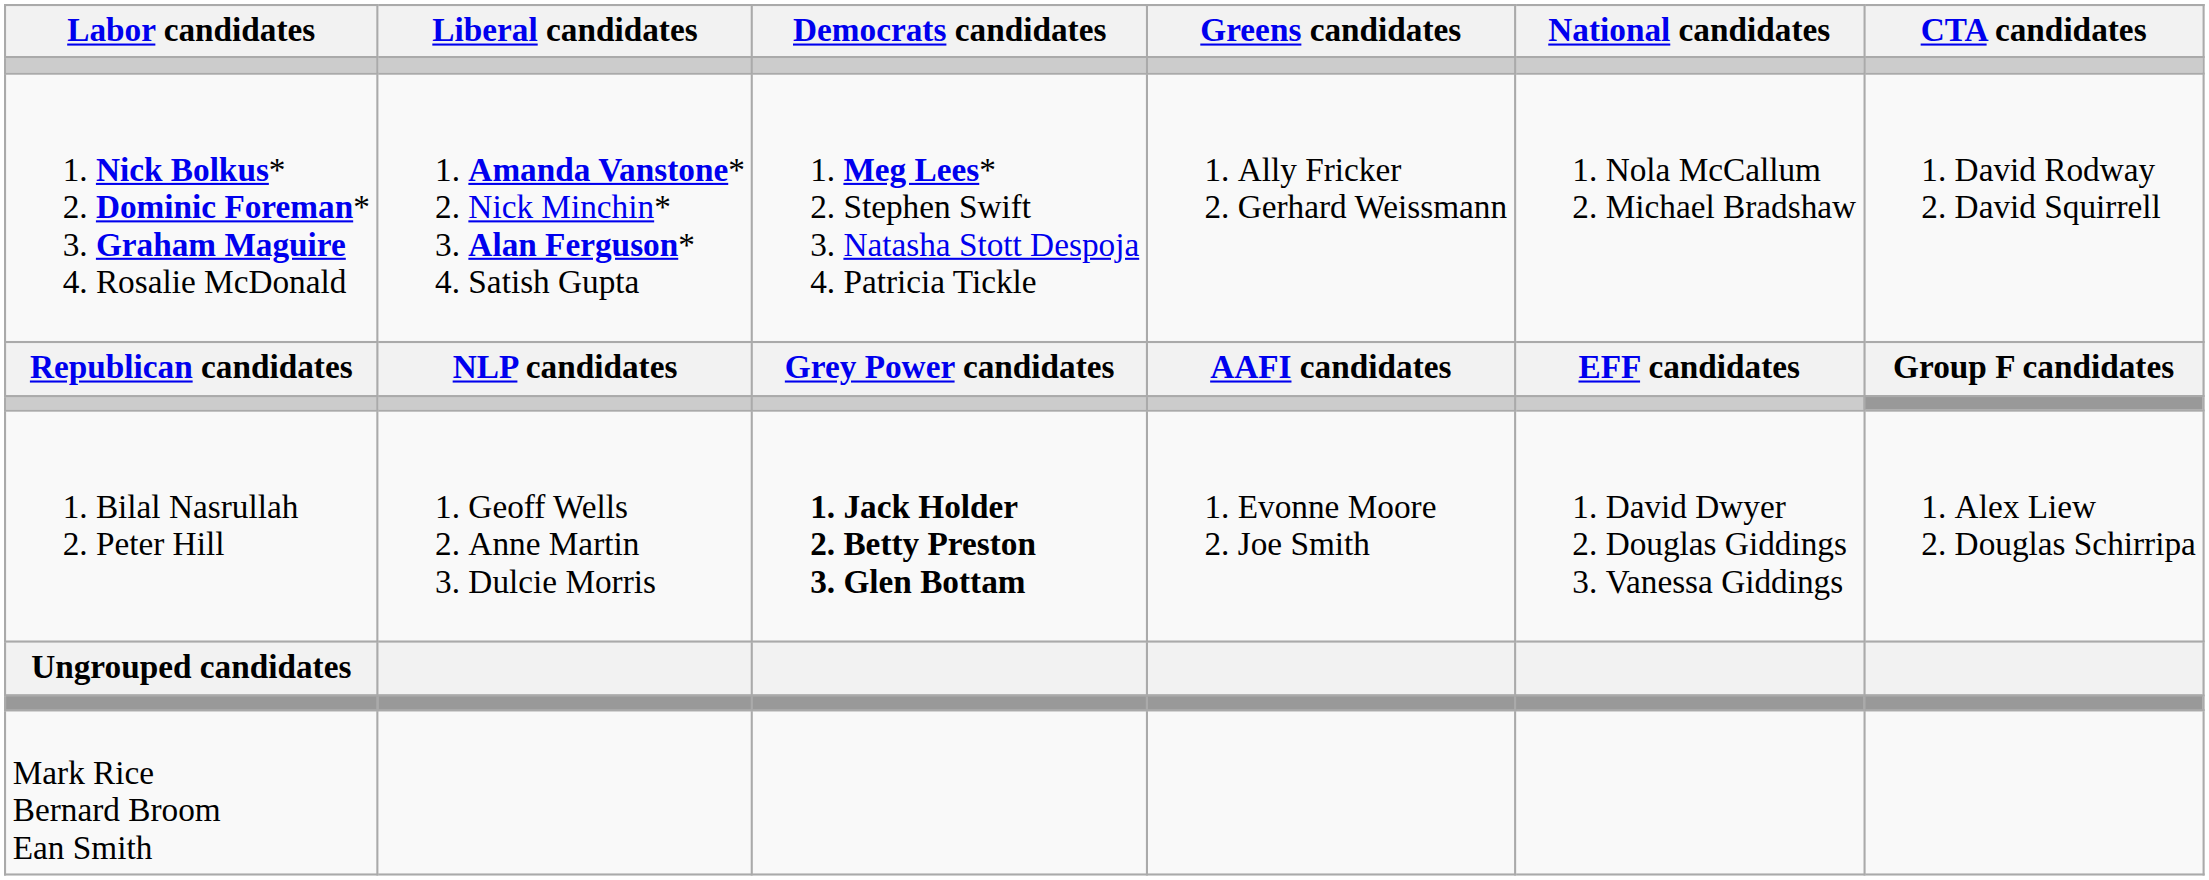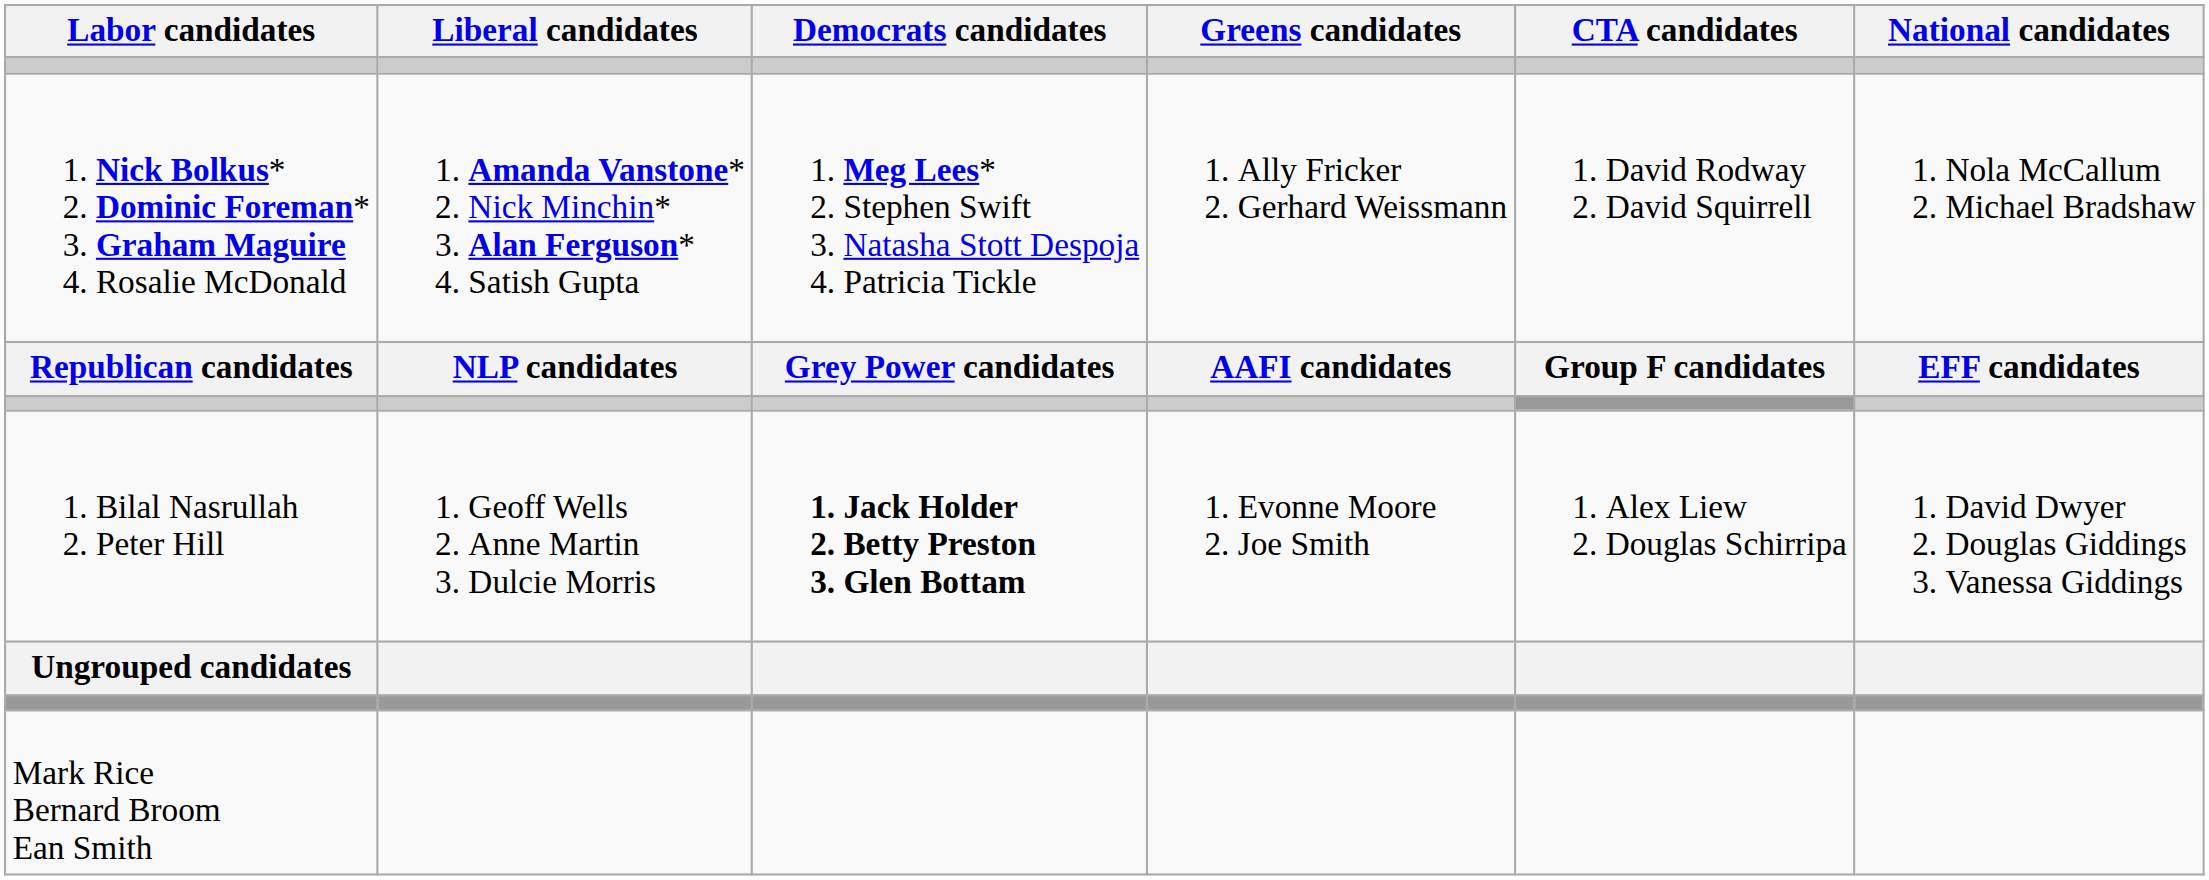columns swapped: (1689, 30) <-> (2034, 30)
